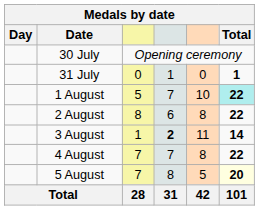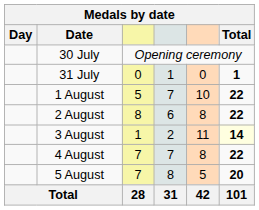(237, 95) paleturquoise background -> (237, 95) no background
(170, 135) bold -> (170, 135) normal
(237, 135) no background -> (237, 135) lightyellow background
(237, 175) lightyellow background -> (237, 175) no background
